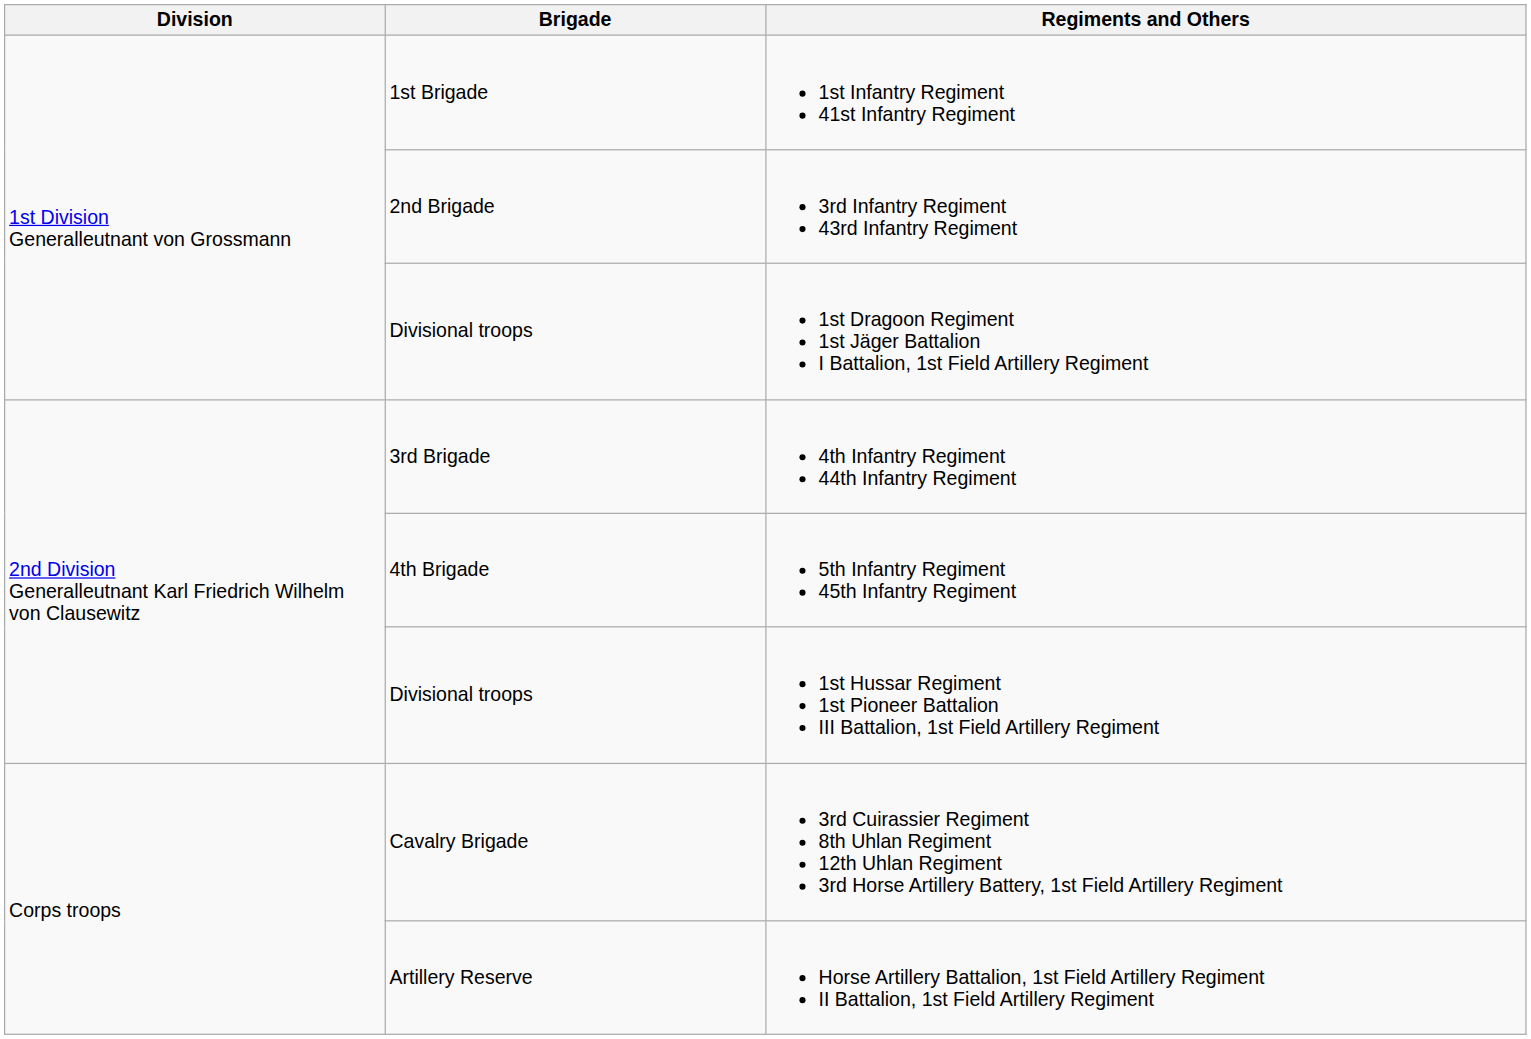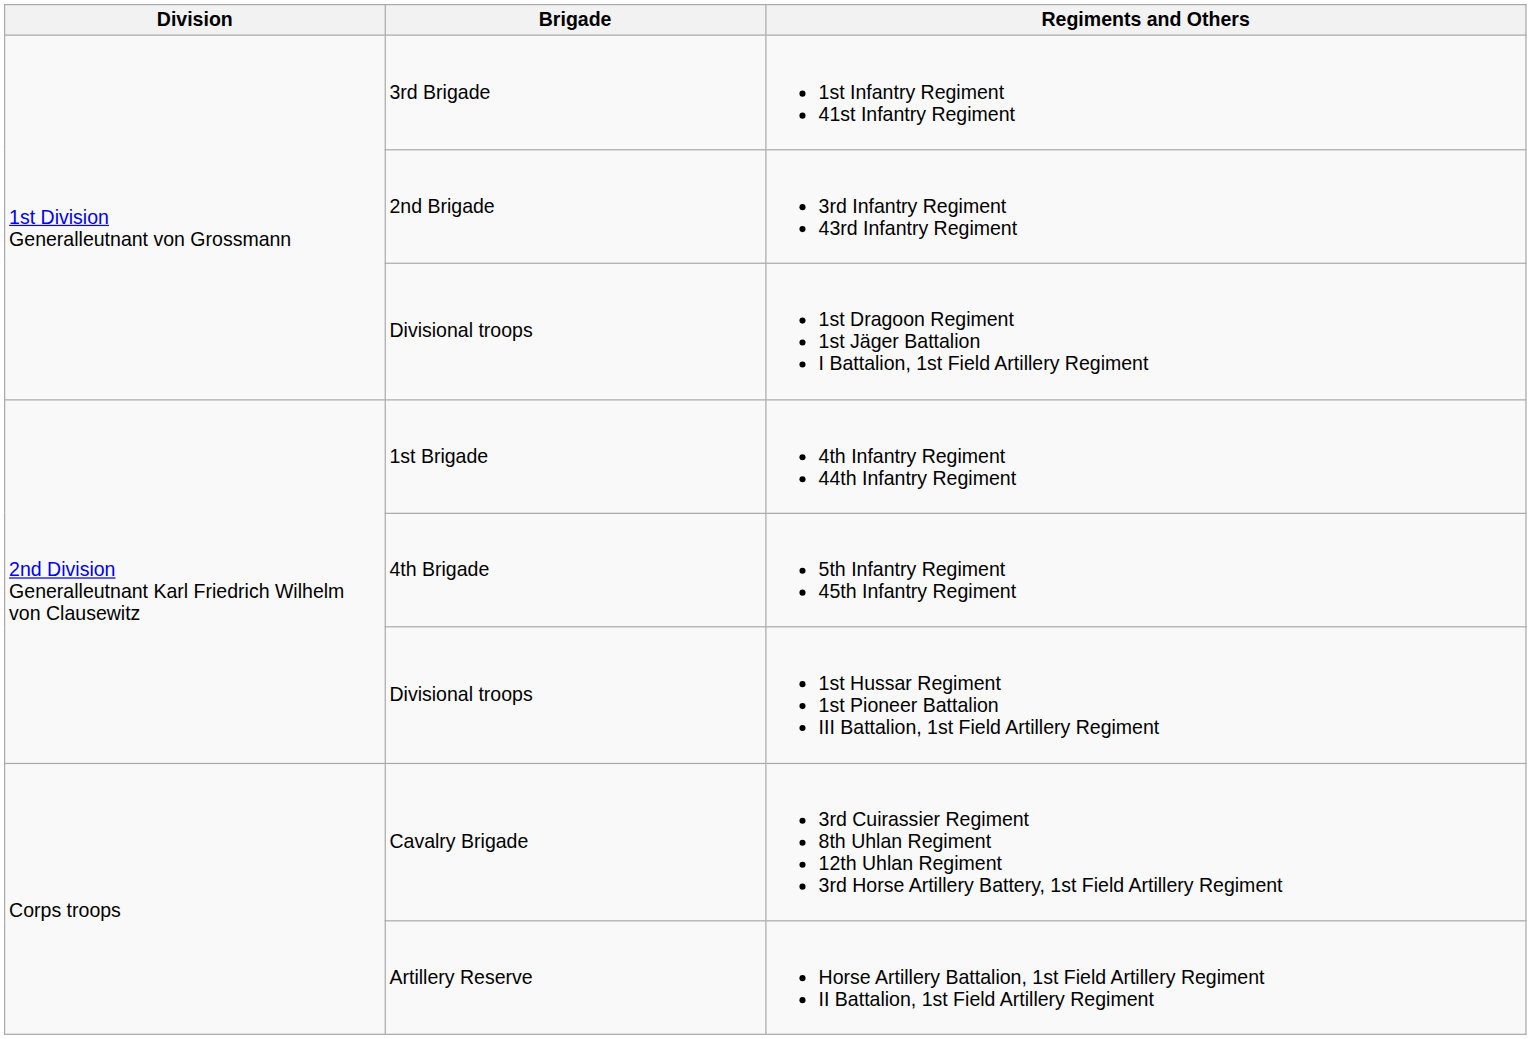(439, 92) 1st Brigade -> (440, 92) 3rd Brigade
(440, 456) 3rd Brigade -> (439, 456) 1st Brigade
